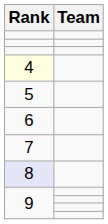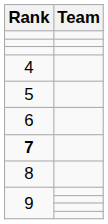(29, 67) lightyellow background -> (29, 67) no background
(29, 147) normal -> (29, 147) bold
(29, 174) lavender background -> (29, 174) no background
